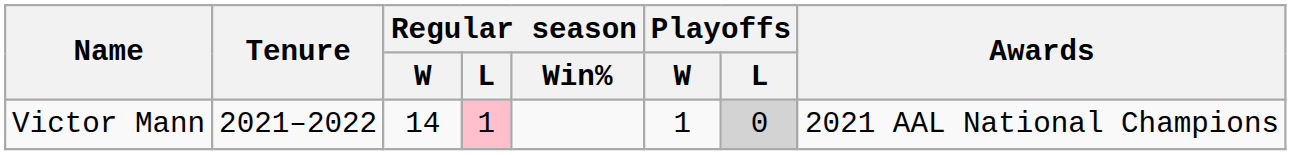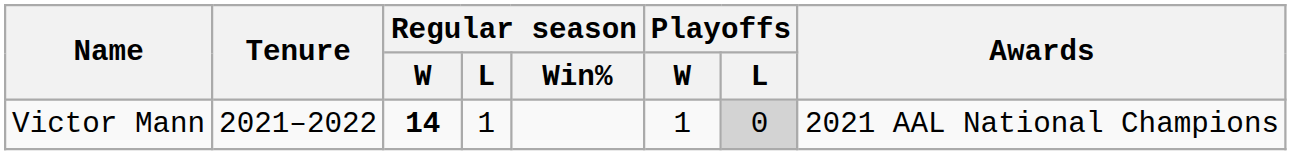(423, 124) normal -> (423, 124) bold
(486, 124) pink background -> (486, 124) no background
